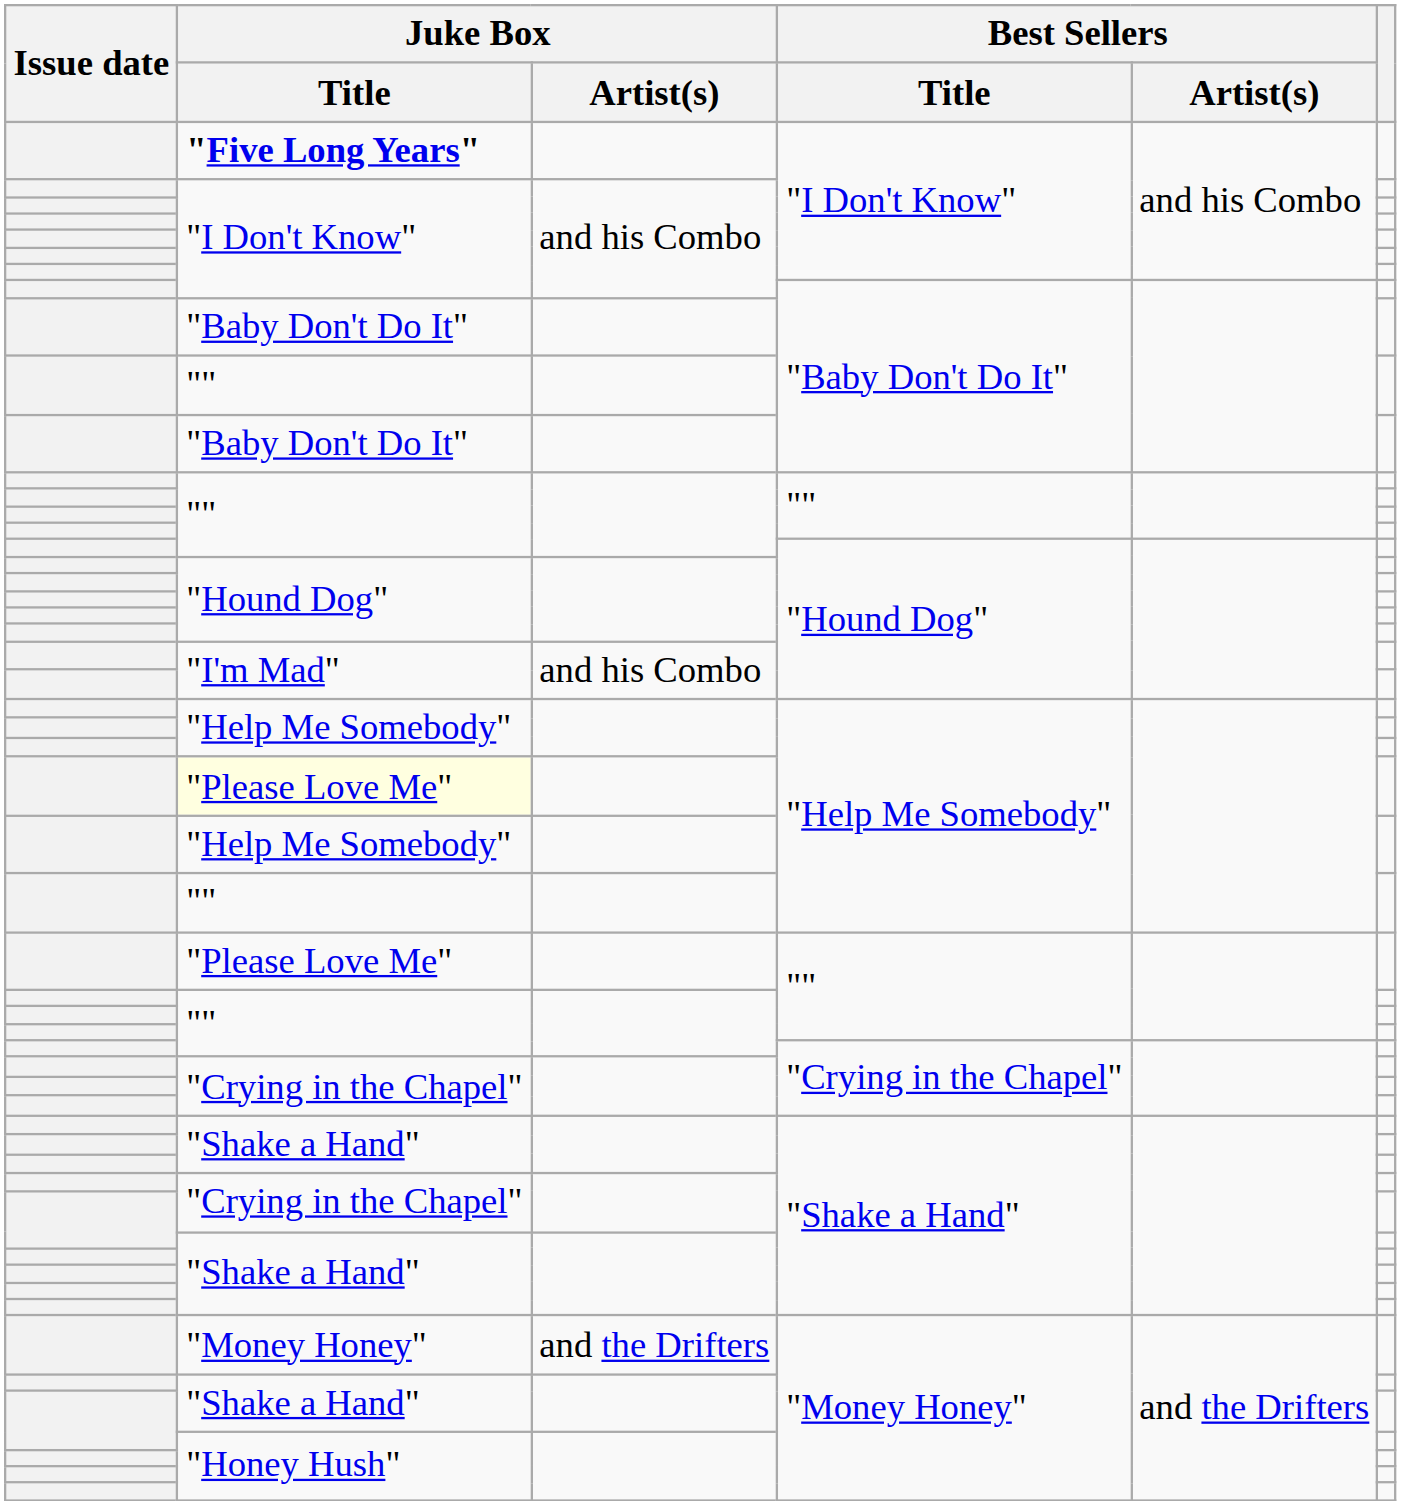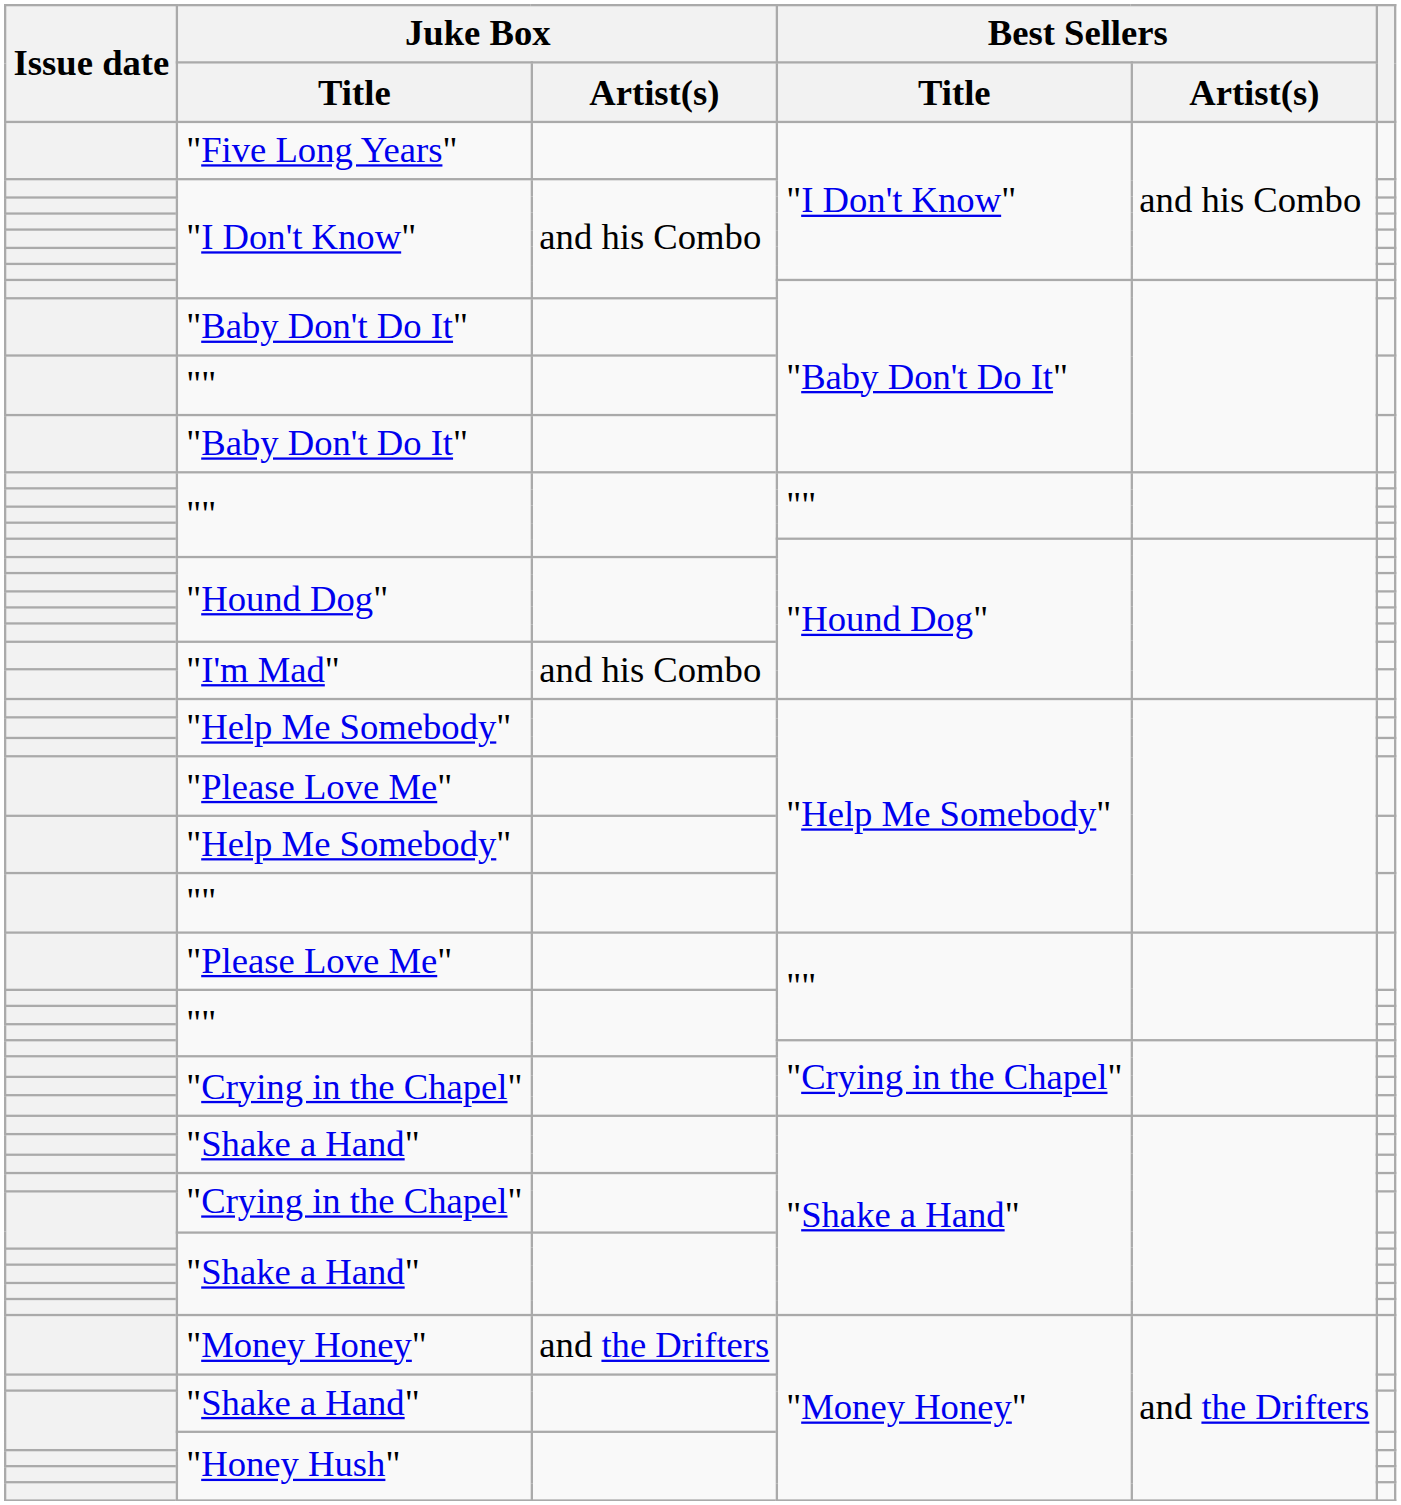(333, 149) bold -> (322, 149) normal
(319, 785) lightyellow background -> (319, 785) no background
